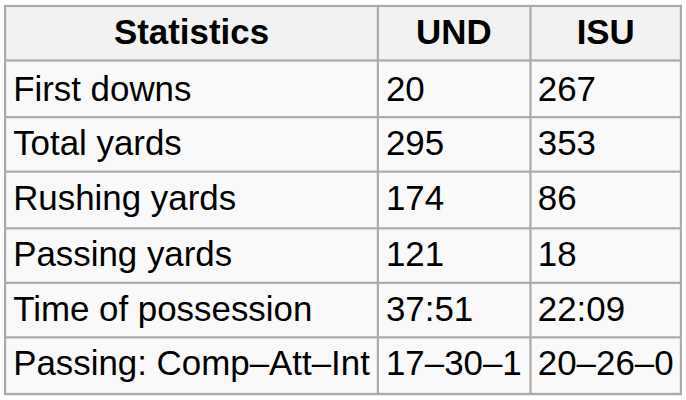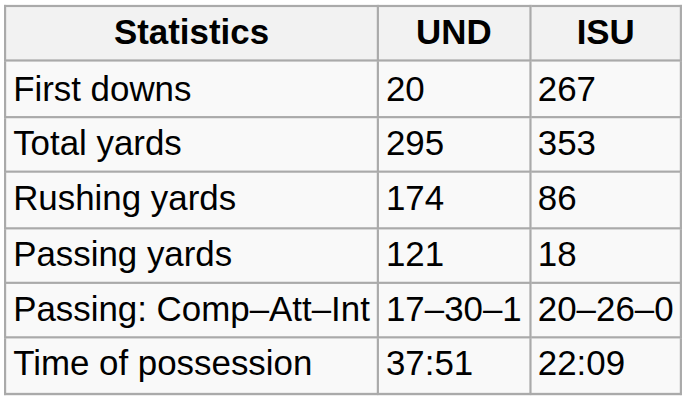rows swapped: (191, 364) <-> (163, 309)
